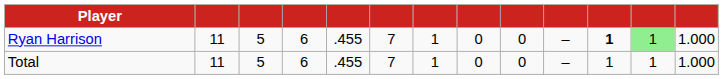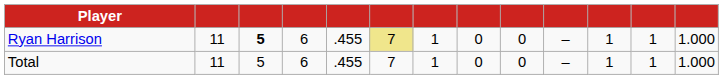(261, 39) normal -> (261, 39) bold
(391, 39) no background -> (391, 39) khaki background
(609, 39) bold -> (609, 39) normal
(653, 39) lightgreen background -> (653, 39) no background
